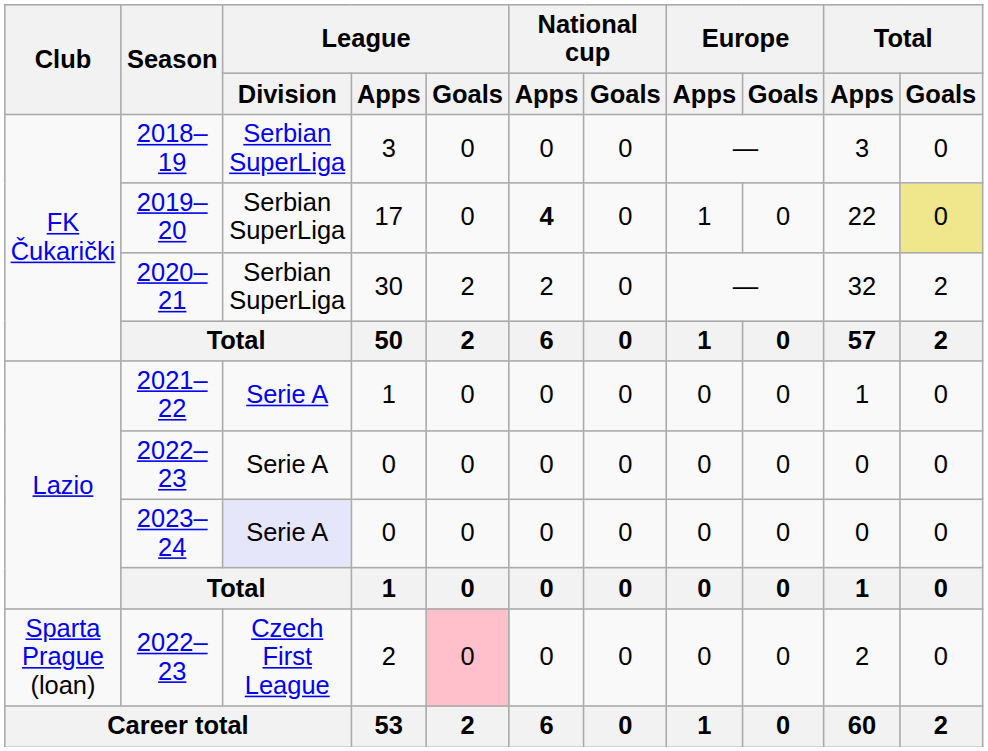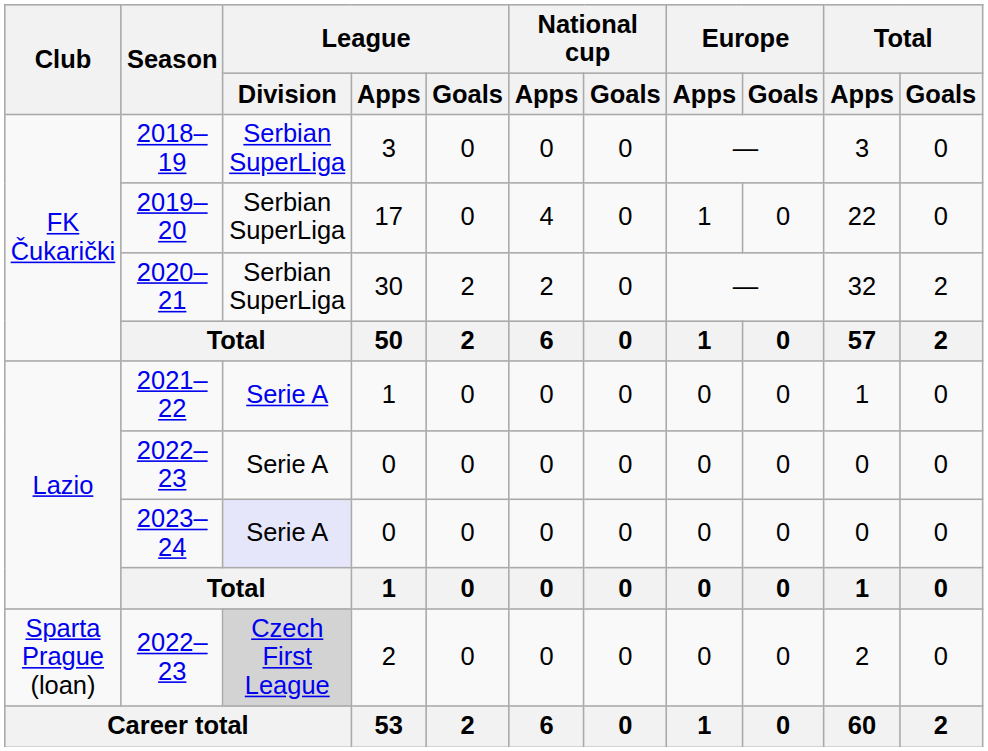(547, 217) bold -> (547, 217) normal
(941, 217) khaki background -> (941, 217) no background
(287, 657) no background -> (287, 657) lightgrey background
(468, 657) pink background -> (468, 657) no background
